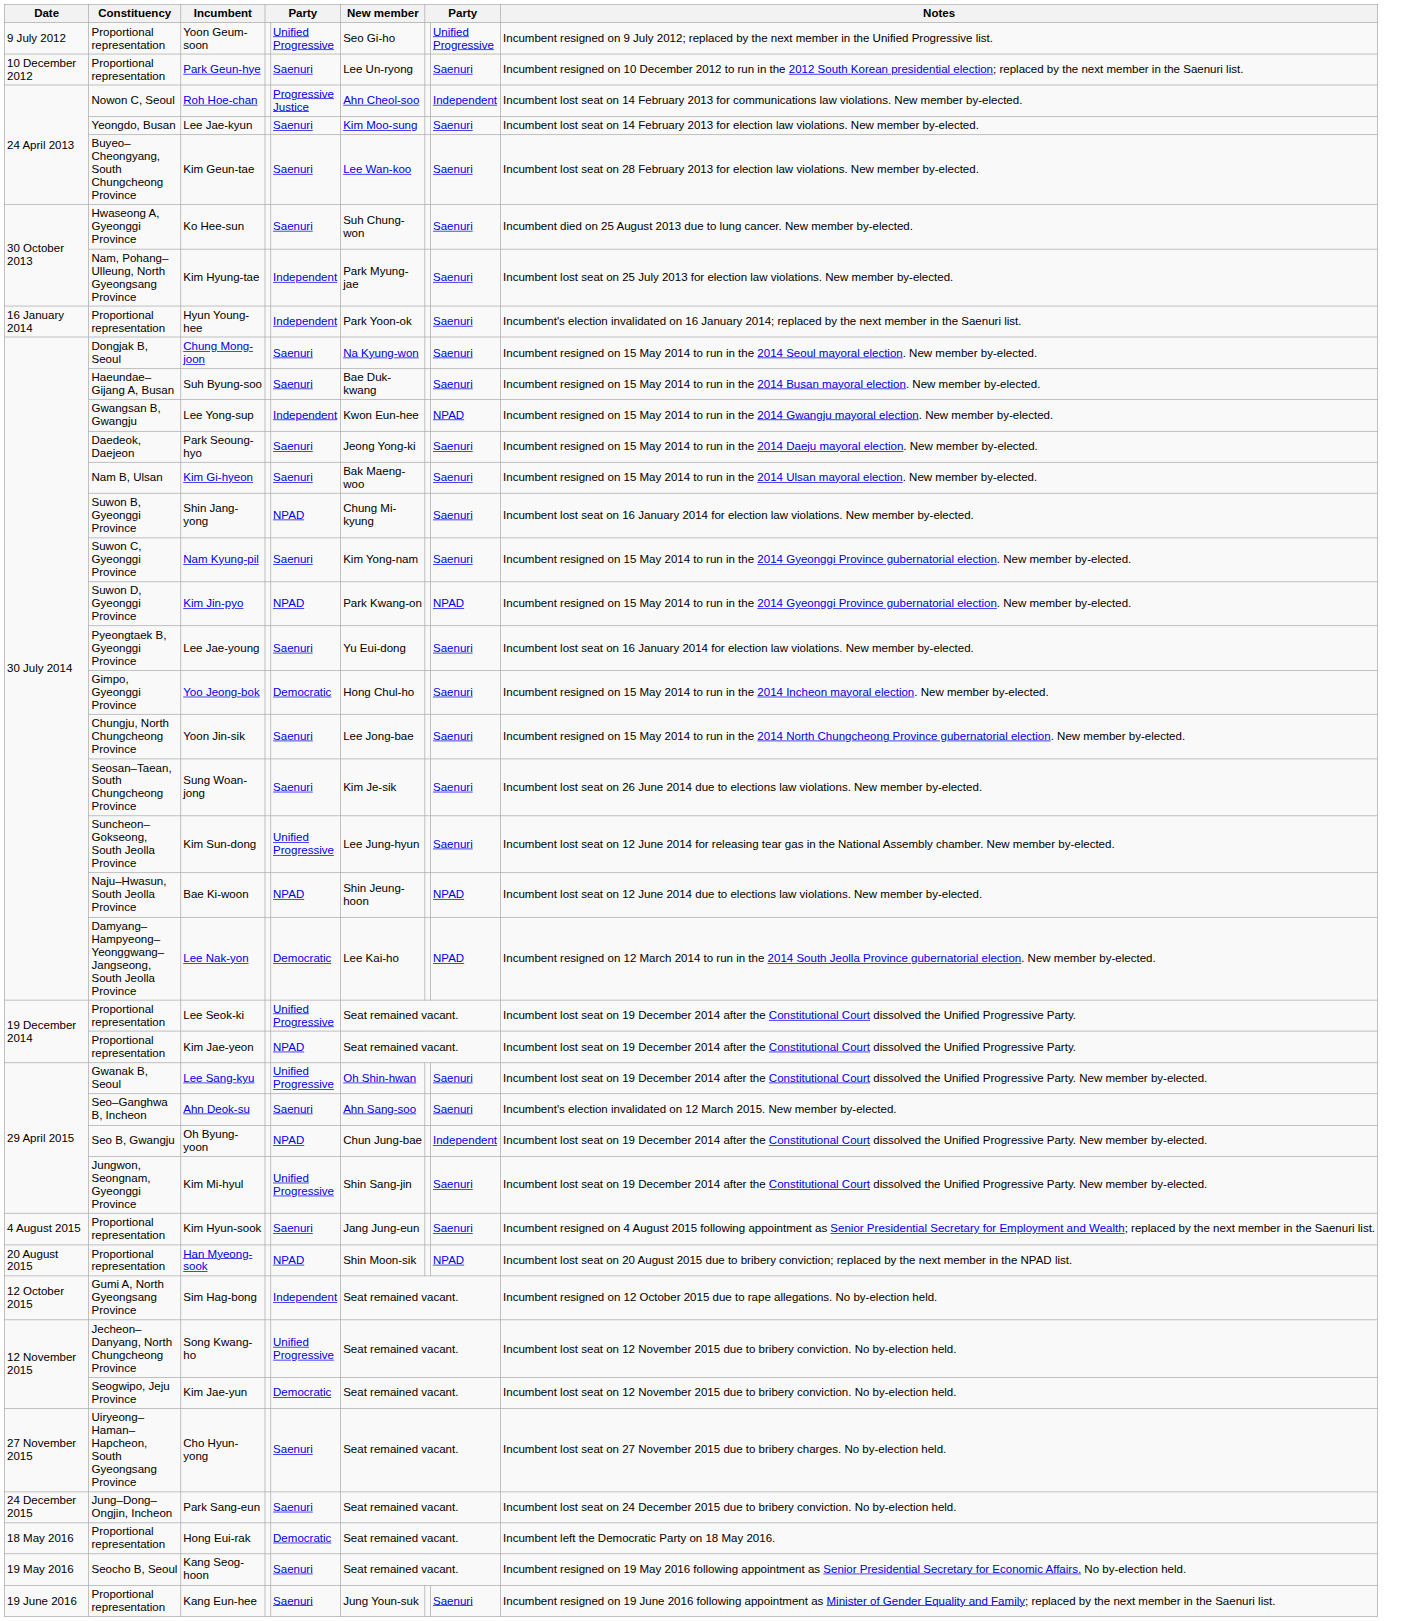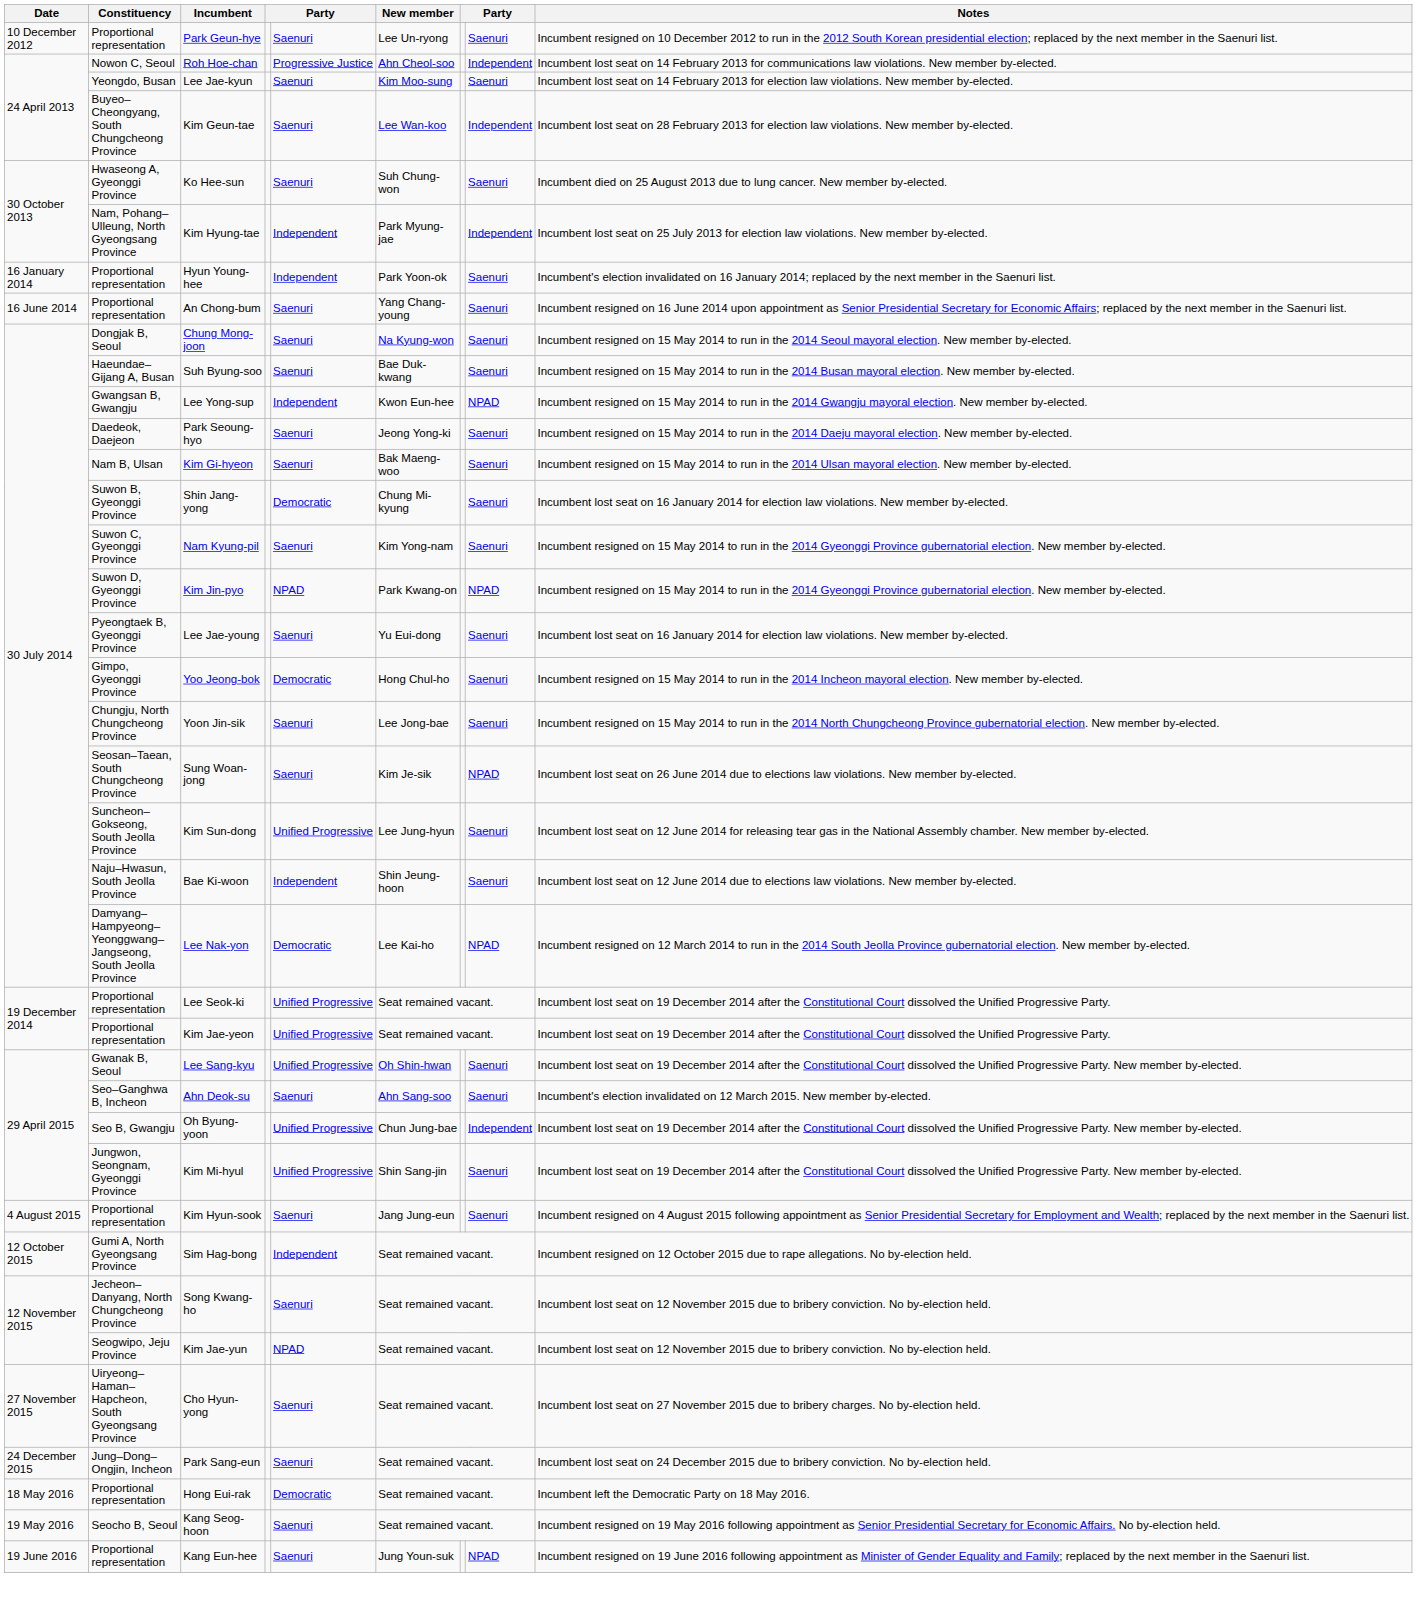- row: (215, 38)
(453, 169) Saenuri -> (500, 125) Independent
(453, 277) Saenuri -> (500, 233) Independent
+ row: (222, 308)
(289, 515) NPAD -> (302, 502) Democratic
(453, 787) Saenuri -> (484, 774) NPAD
(289, 895) NPAD -> (305, 882) Independent
(449, 895) NPAD -> (488, 882) Saenuri
(289, 1047) NPAD -> (323, 1034) Unified Progressive
(289, 1140) NPAD -> (323, 1127) Unified Progressive
- row: (218, 1260)
(303, 1348) Unified Progressive -> (293, 1304) Saenuri
(302, 1392) Democratic -> (289, 1348) NPAD
(453, 1600) Saenuri -> (484, 1556) NPAD
